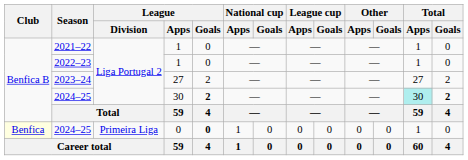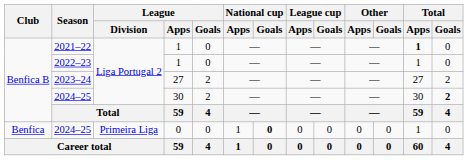(418, 46) normal -> (418, 46) bold
(208, 96) bold -> (208, 96) normal
(418, 96) paleturquoise background -> (418, 96) no background
(28, 130) lightyellow background -> (28, 130) no background
(208, 130) bold -> (208, 130) normal
(270, 130) normal -> (270, 130) bold
